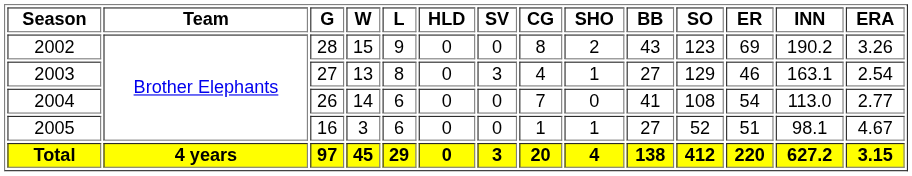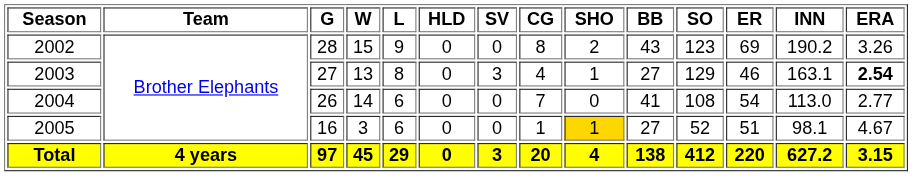(875, 73) normal -> (875, 73) bold
(594, 128) no background -> (594, 128) gold background
